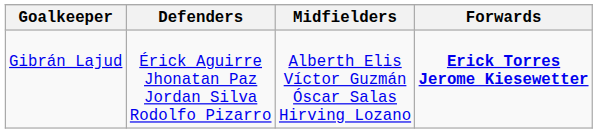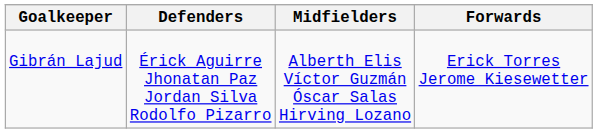(504, 70) bold -> (504, 70) normal
